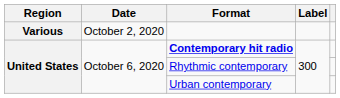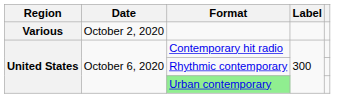(231, 48) bold -> (226, 48) normal
(220, 84) no background -> (220, 84) lightgreen background
